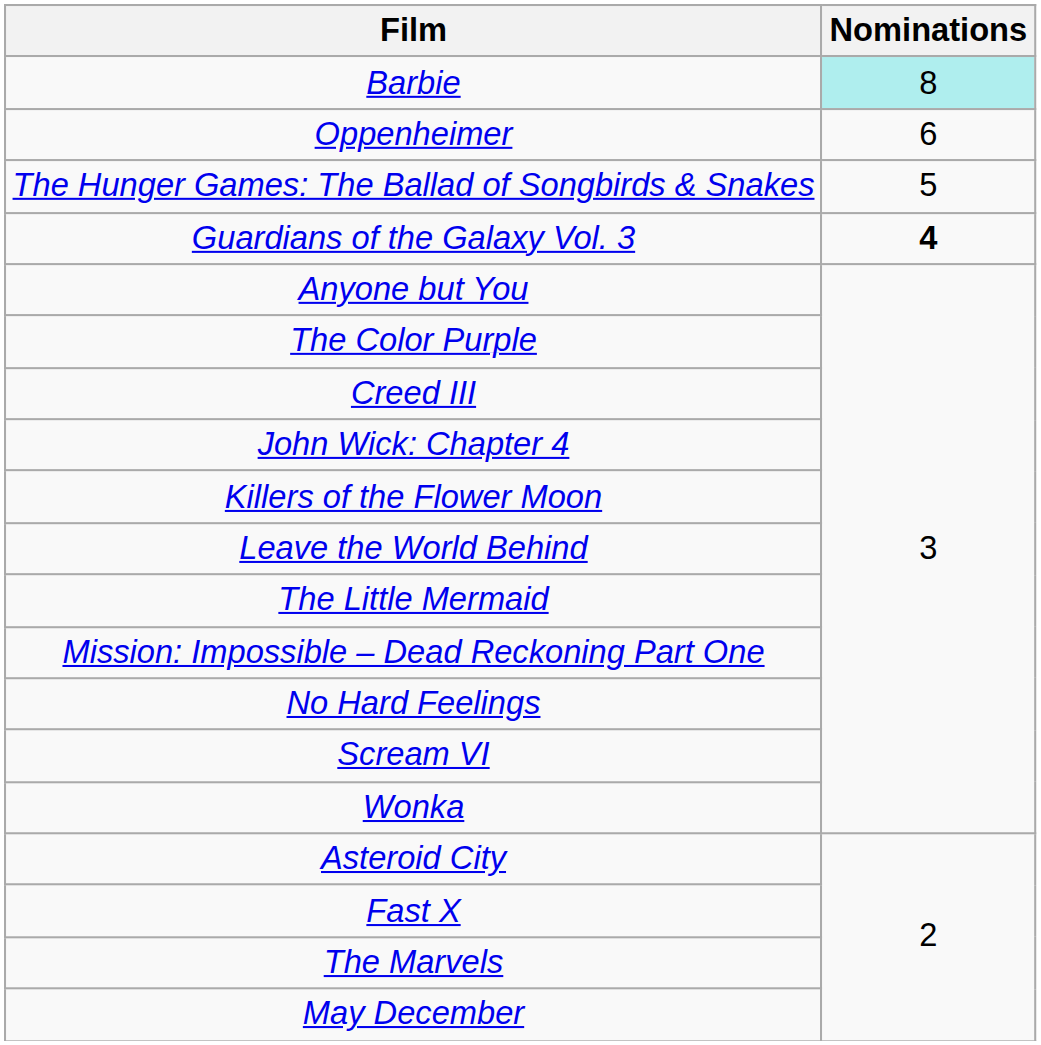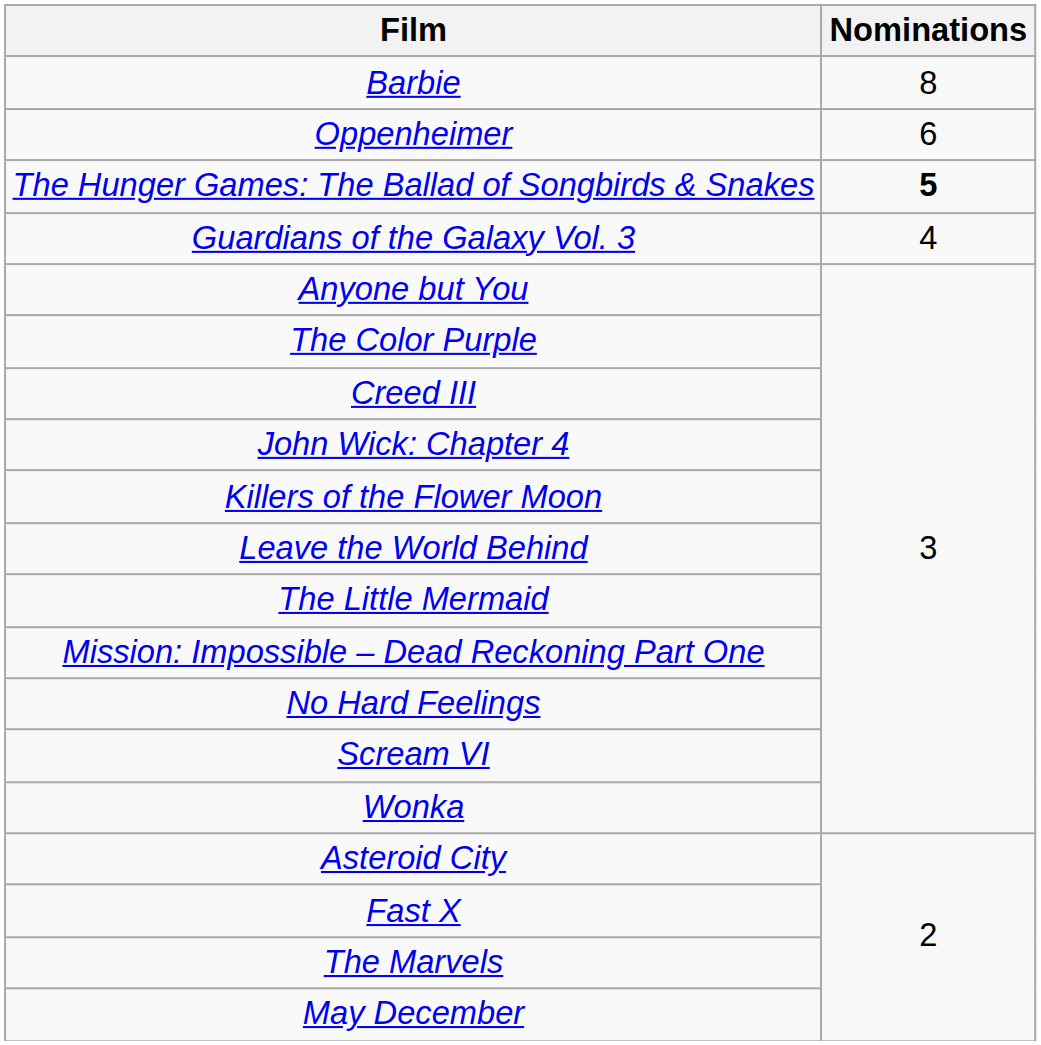(928, 82) paleturquoise background -> (928, 82) no background
(928, 185) normal -> (928, 185) bold
(928, 237) bold -> (928, 237) normal
